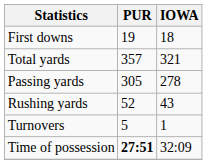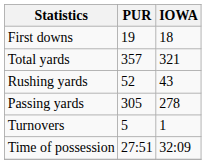rows swapped: (48, 103) <-> (46, 81)
(137, 147) bold -> (137, 147) normal
